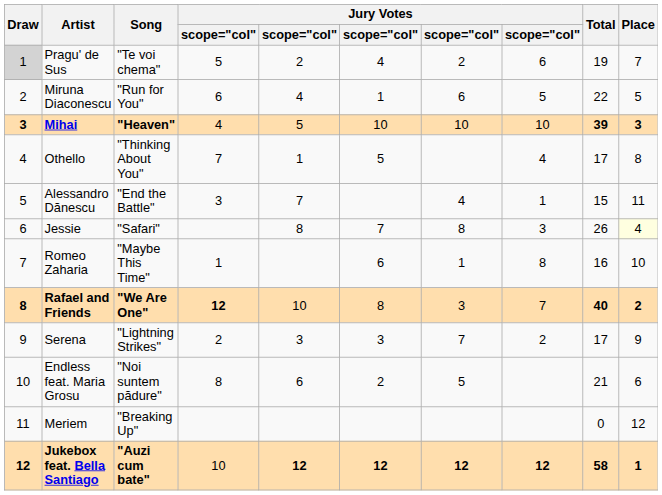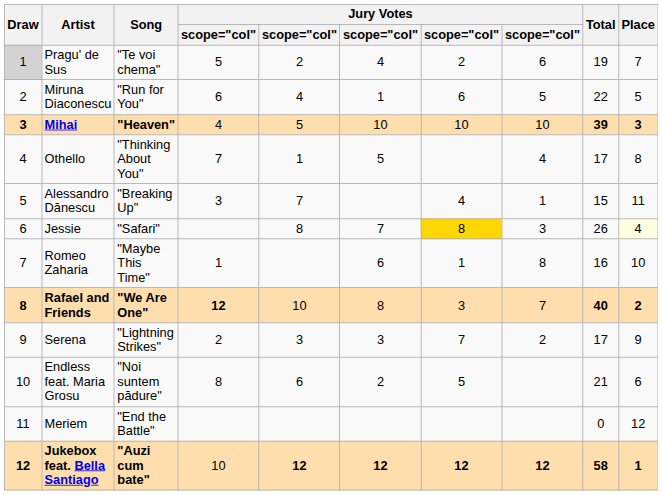(142, 201) "End the Battle" -> (145, 201) "Breaking Up"
(461, 228) no background -> (461, 228) gold background
(145, 423) "Breaking Up" -> (142, 423) "End the Battle"
